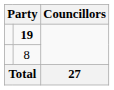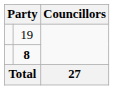(27, 34) bold -> (27, 34) normal
(27, 54) normal -> (27, 54) bold
